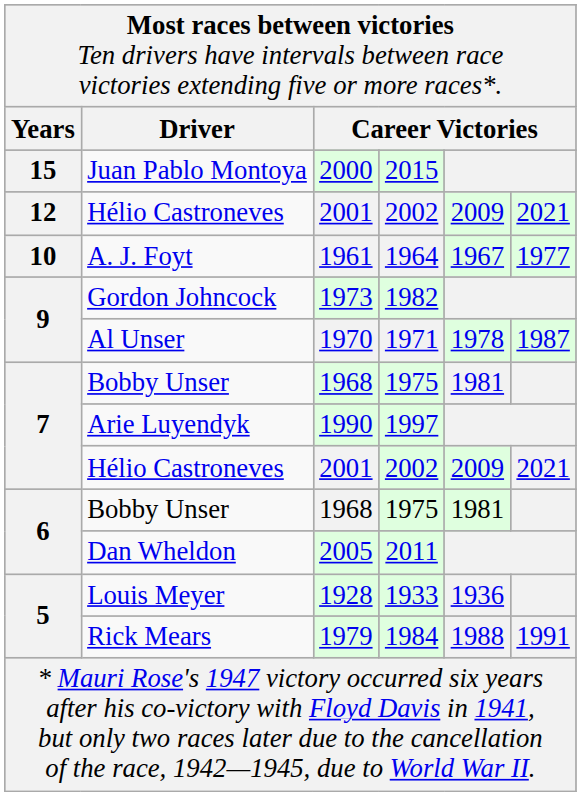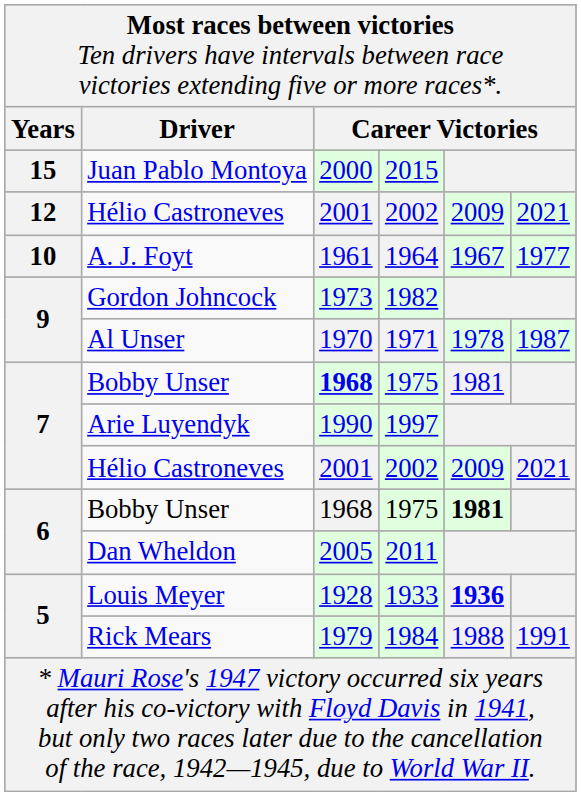(346, 382) normal -> (346, 382) bold
(477, 509) normal -> (477, 509) bold
(477, 594) normal -> (477, 594) bold
